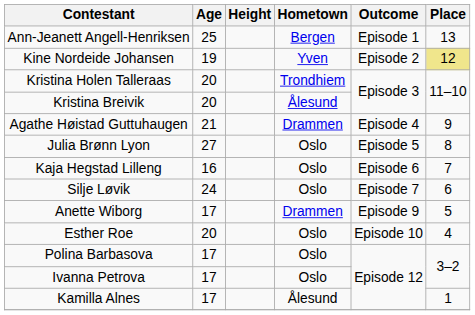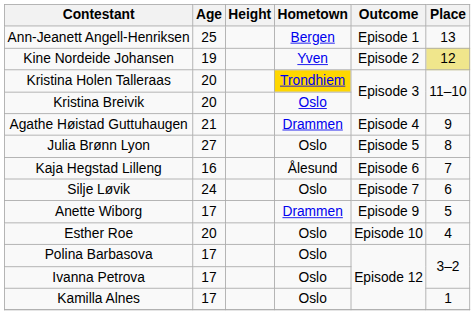(313, 80) no background -> (313, 80) gold background
(313, 102) Ålesund -> (313, 102) Oslo
(313, 168) Oslo -> (313, 168) Ålesund
(313, 299) Ålesund -> (313, 299) Oslo
